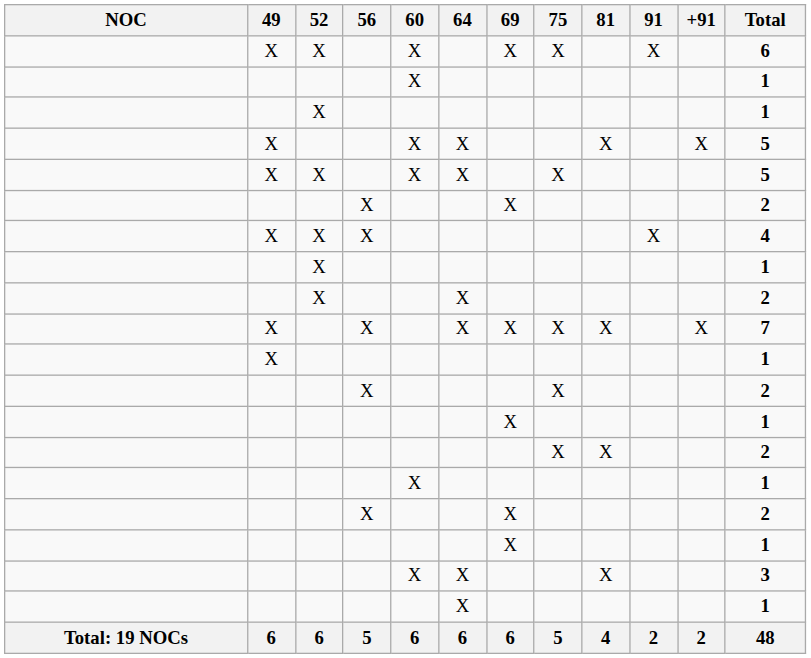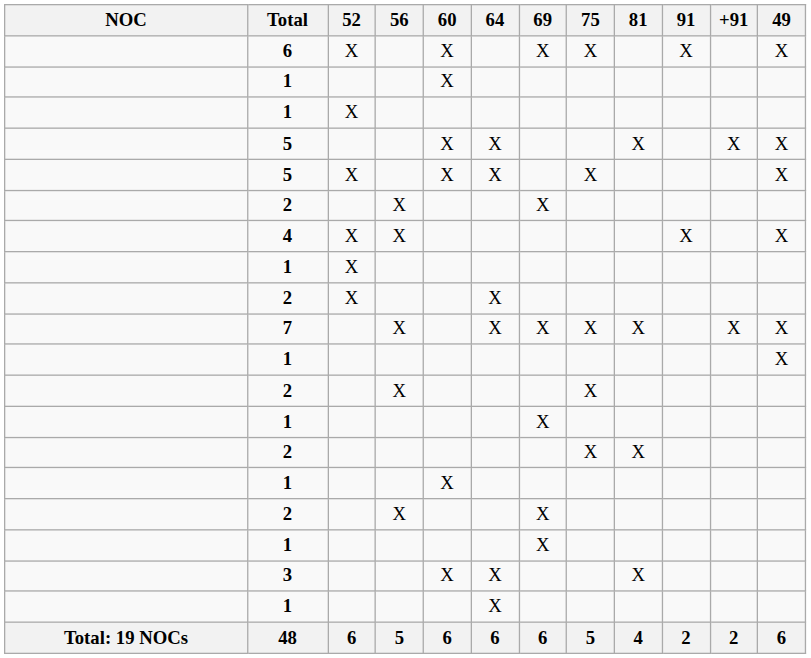columns swapped: (271, 20) <-> (765, 20)
